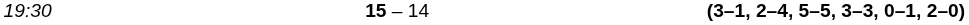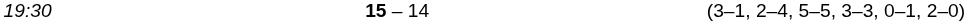(836, 11) bold -> (836, 11) normal
